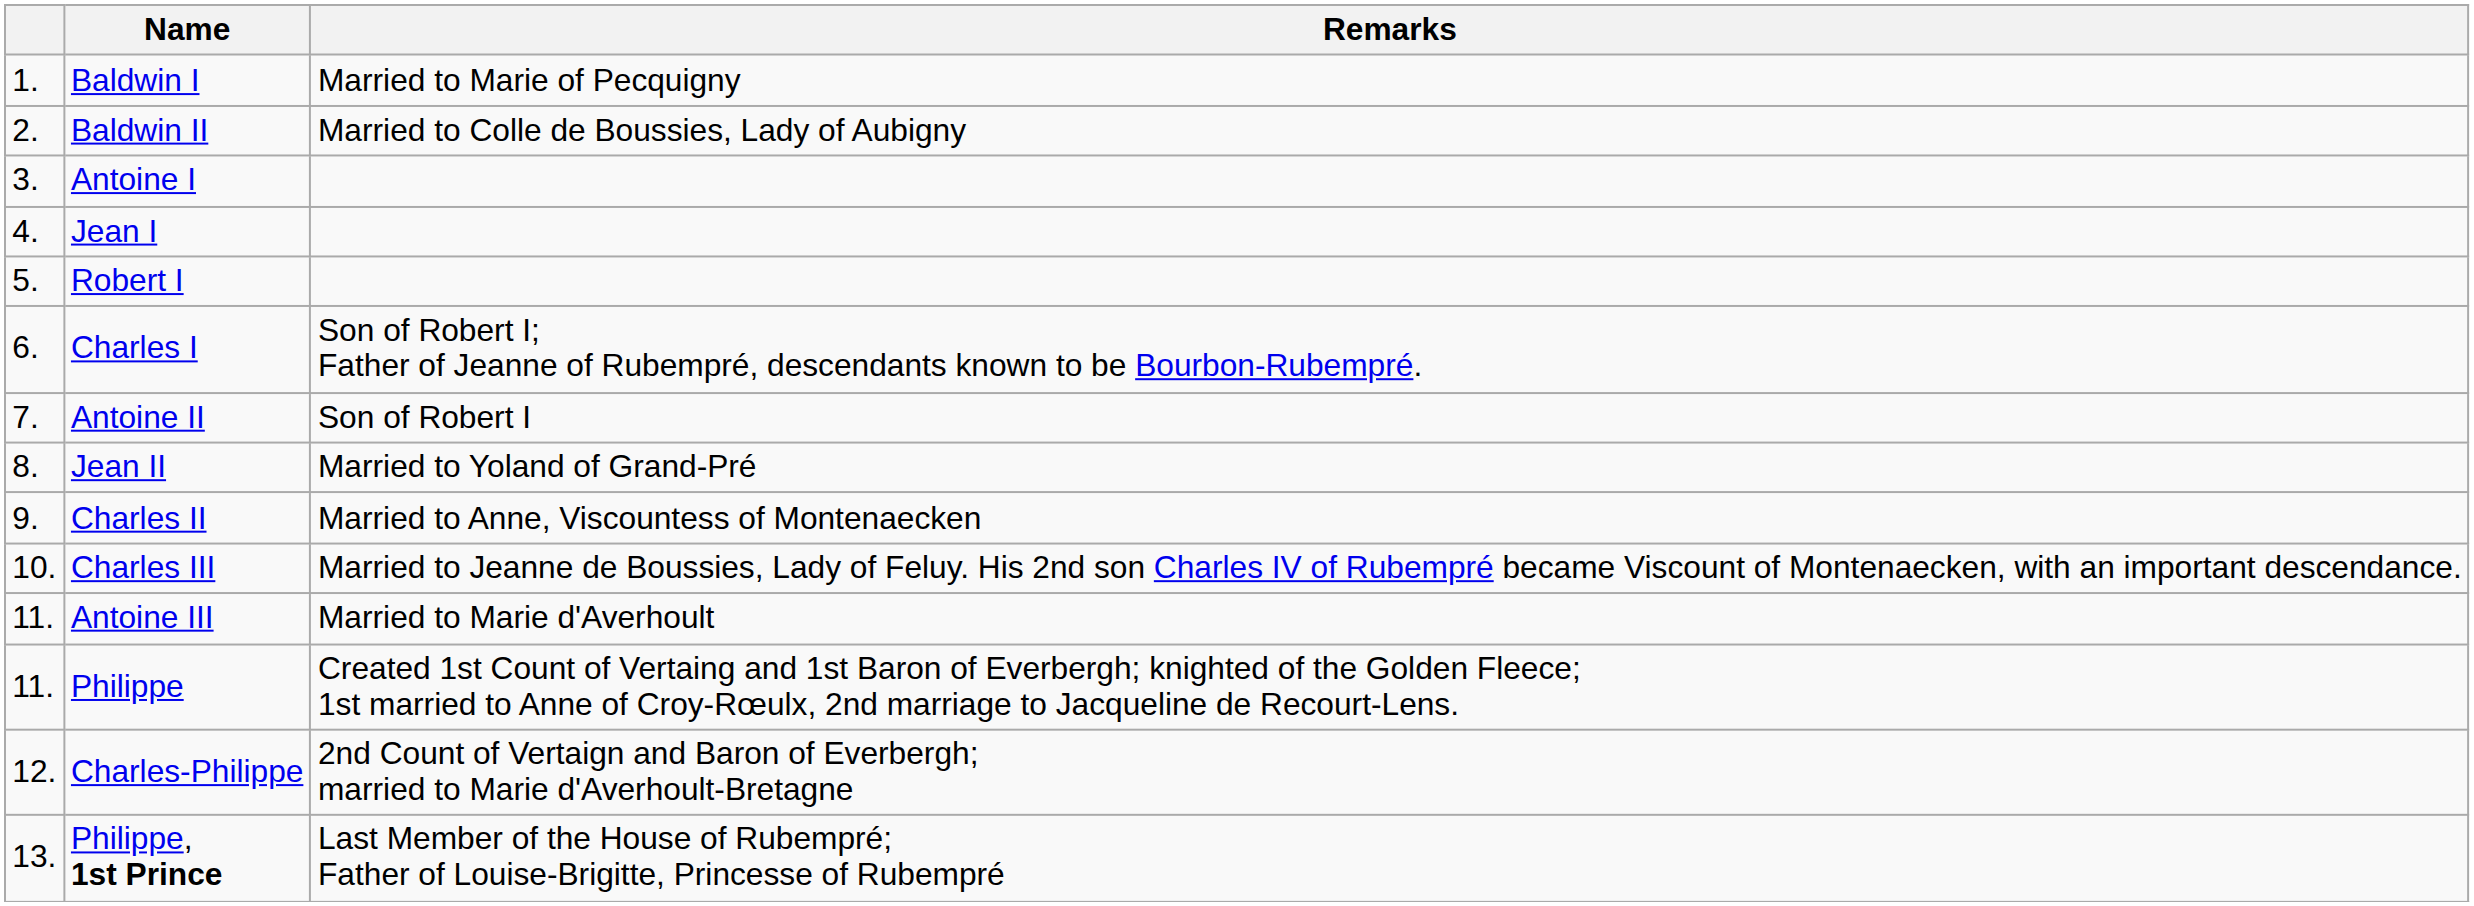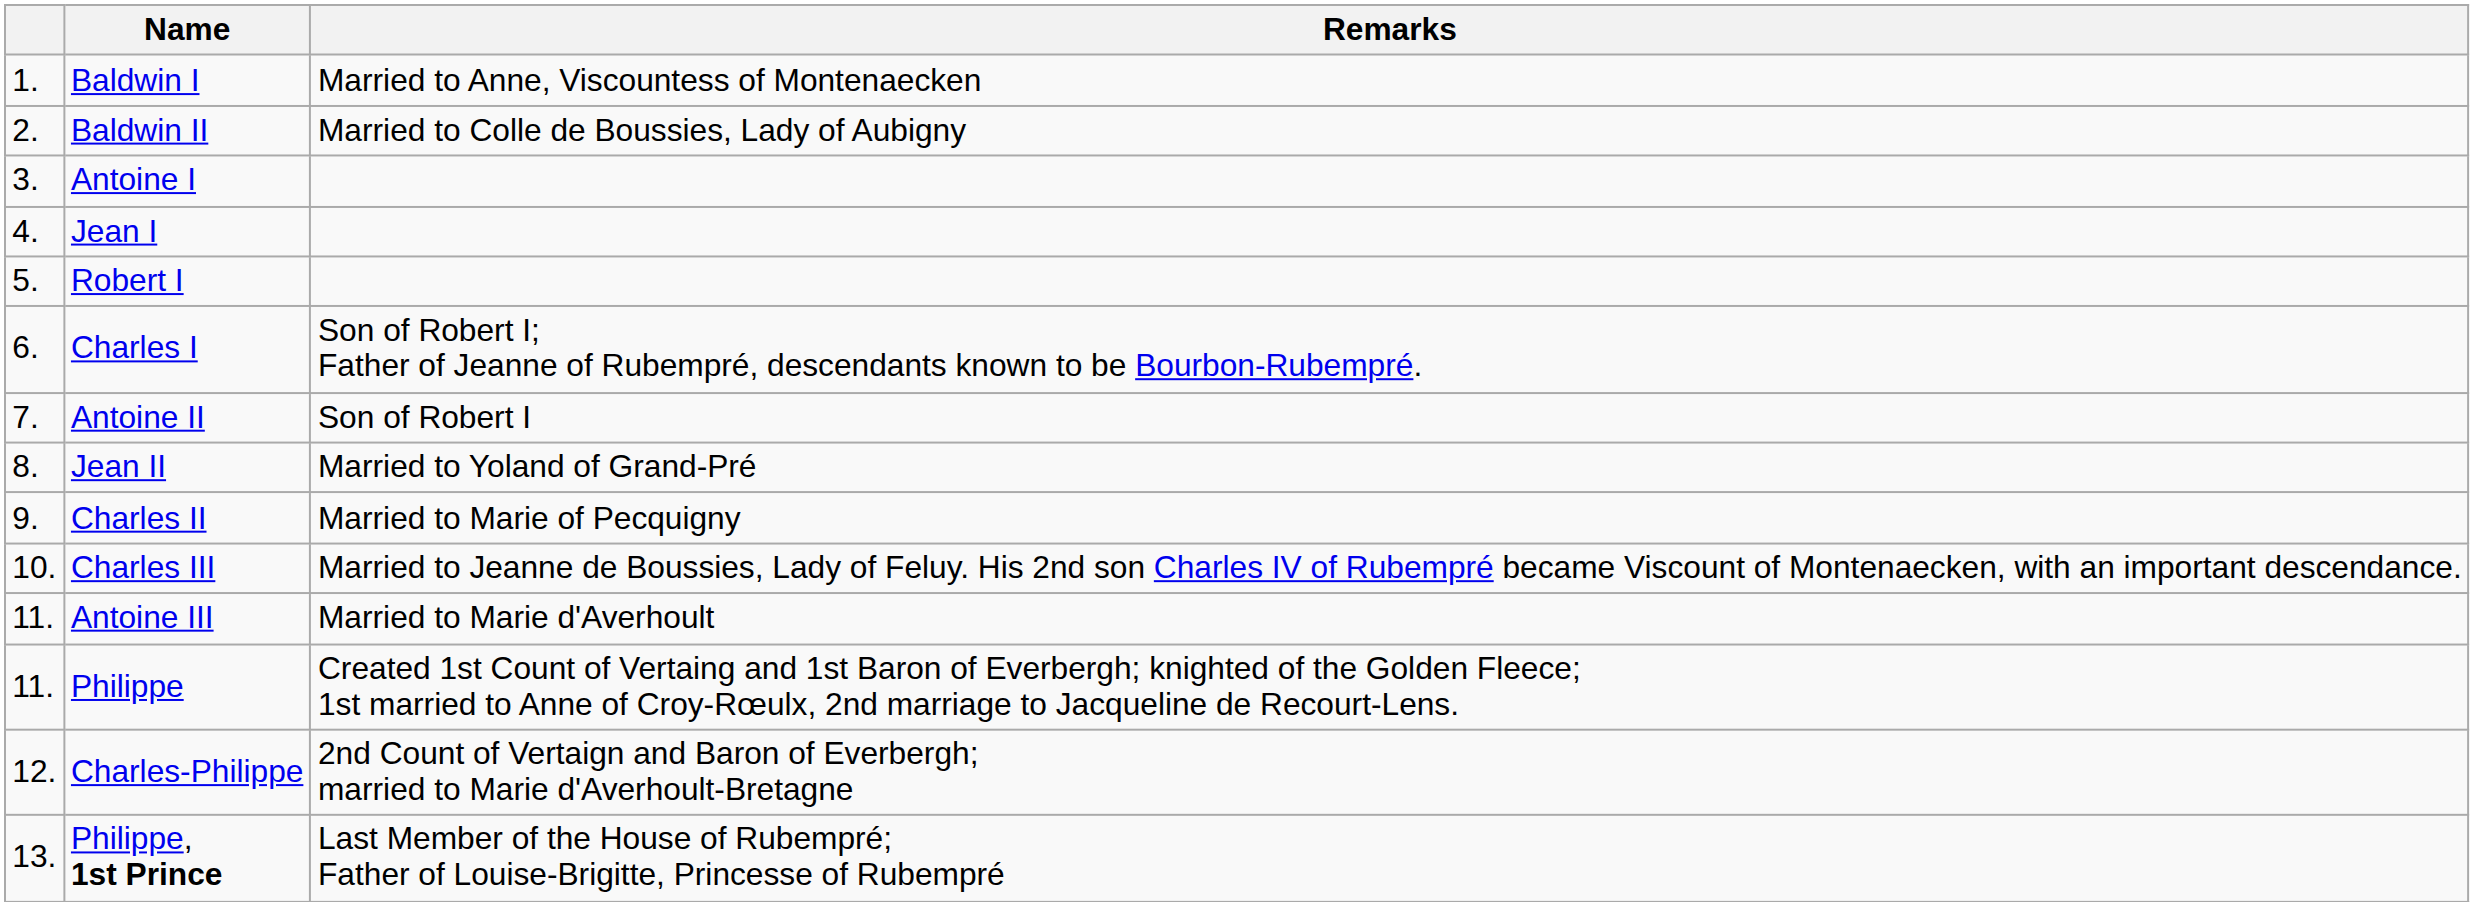(529, 79) Married to Marie of Pecquigny -> (650, 79) Married to Anne, Viscountess of Montenaecken
(650, 517) Married to Anne, Viscountess of Montenaecken -> (529, 517) Married to Marie of Pecquigny
